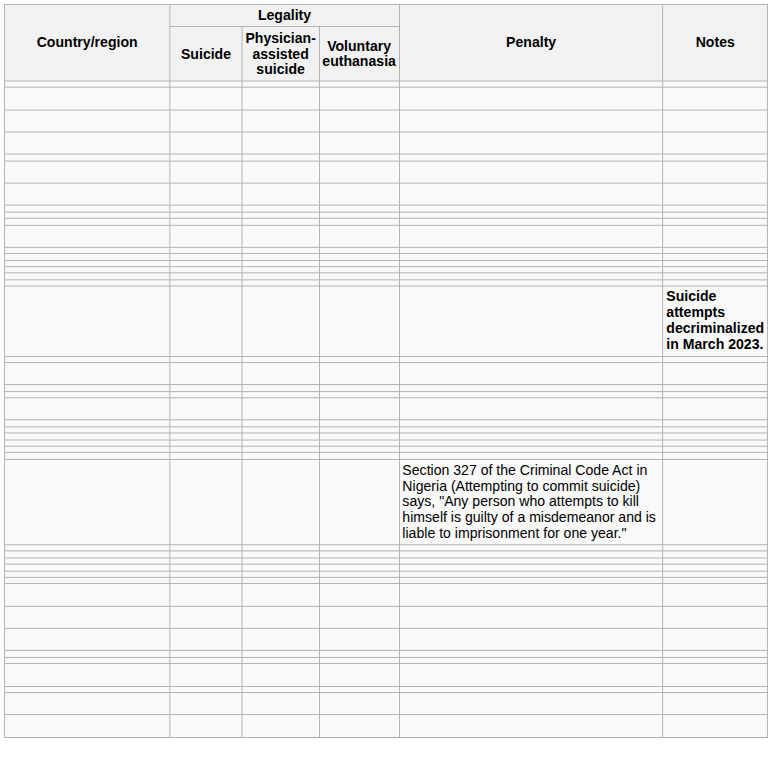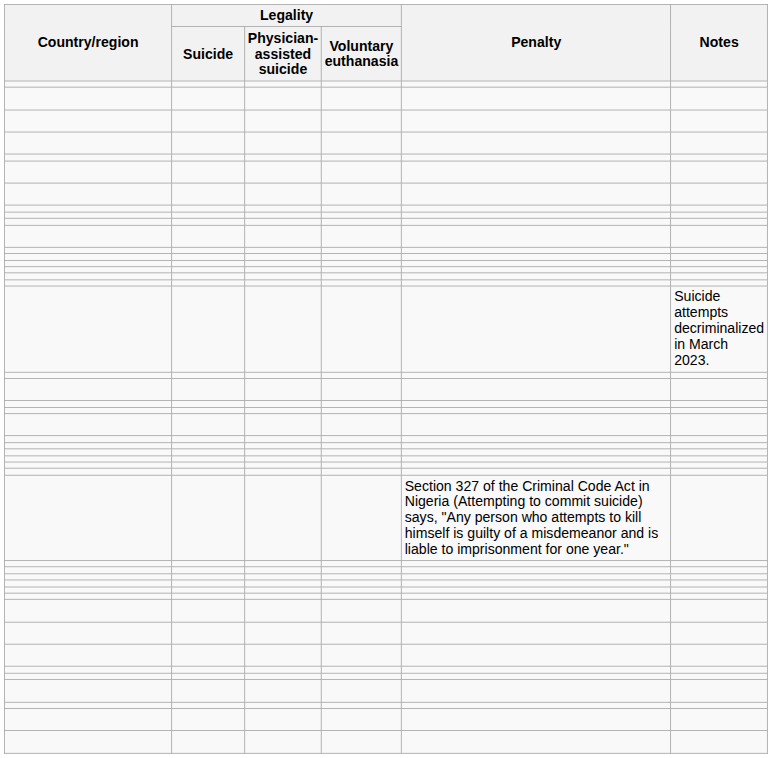(715, 321) bold -> (719, 329) normal
